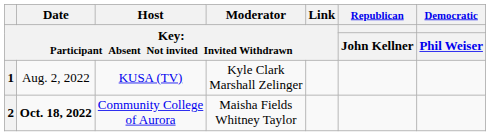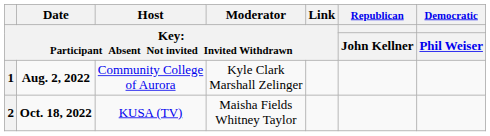(56, 77) normal -> (56, 77) bold
(151, 77) KUSA (TV) -> (151, 77) Community College of Aurora
(151, 112) Community College of Aurora -> (151, 112) KUSA (TV)
